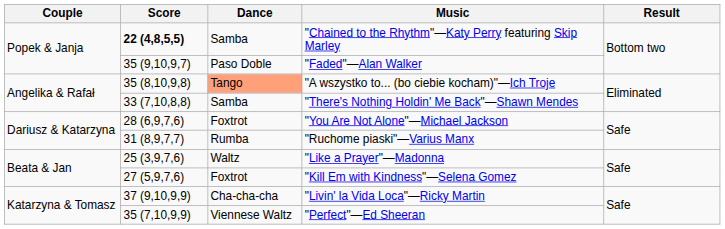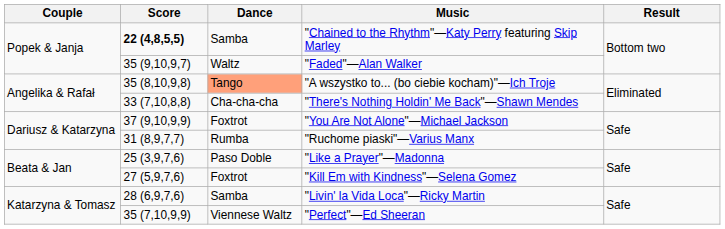(241, 64) Paso Doble -> (225, 64) Waltz
(229, 102) Samba -> (244, 102) Cha-cha-cha
(154, 121) 28 (6,9,7,6) -> (157, 121) 37 (9,10,9,9)
(225, 158) Waltz -> (241, 158) Paso Doble
(157, 196) 37 (9,10,9,9) -> (154, 196) 28 (6,9,7,6)
(244, 196) Cha-cha-cha -> (229, 196) Samba
